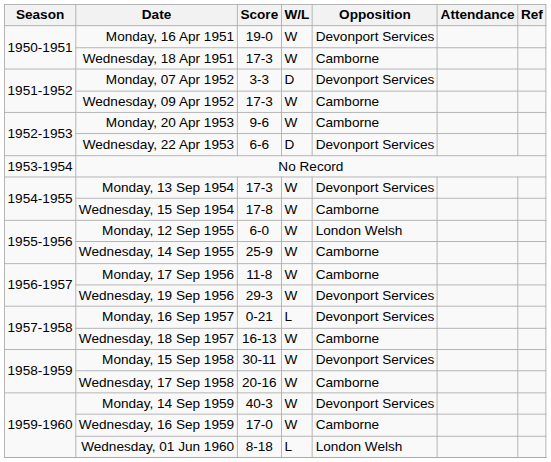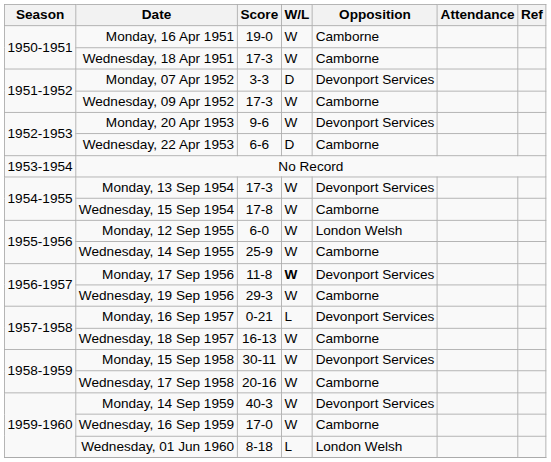(375, 36) Devonport Services -> (347, 36) Camborne
(347, 123) Camborne -> (375, 123) Devonport Services
(375, 144) Devonport Services -> (347, 144) Camborne
(291, 274) normal -> (291, 274) bold
(347, 274) Camborne -> (375, 274) Devonport Services
(375, 295) Devonport Services -> (347, 295) Camborne
